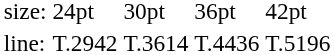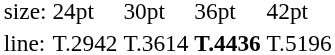(227, 43) normal -> (228, 43) bold
